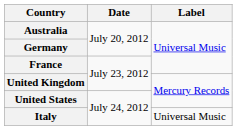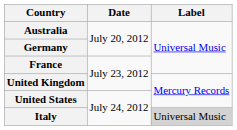(190, 116) no background -> (190, 116) lightgrey background
